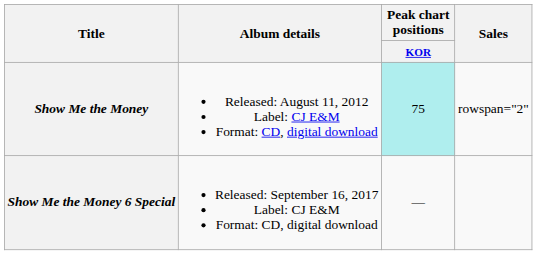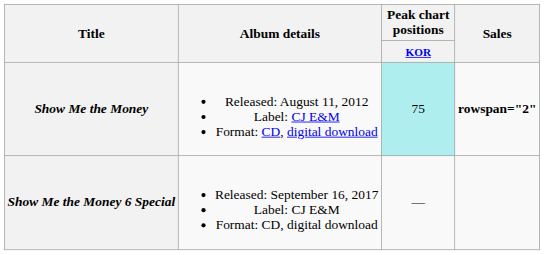(493, 109) normal -> (497, 109) bold
